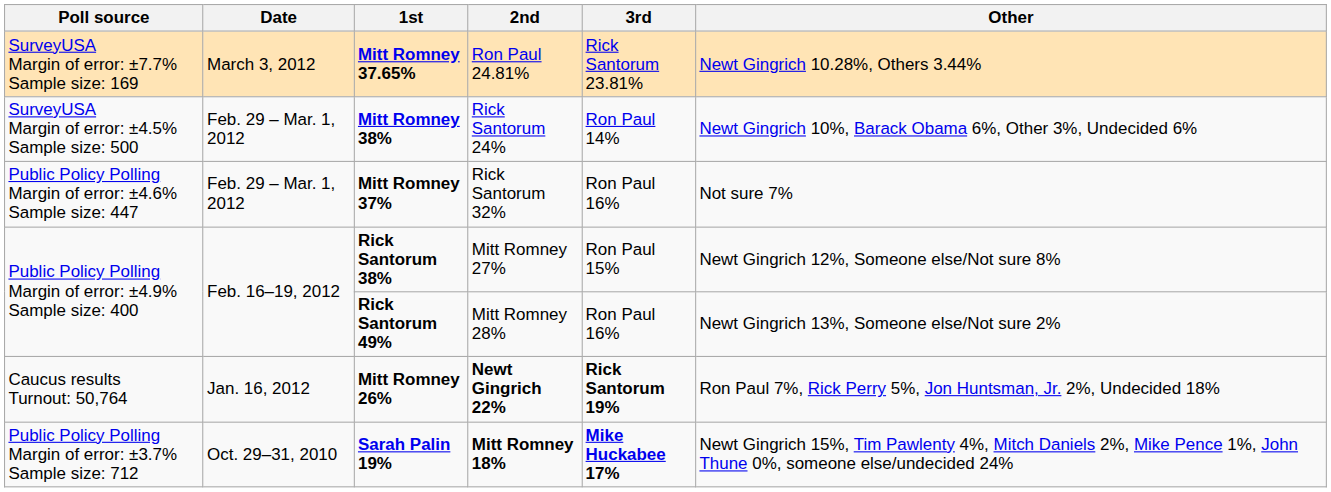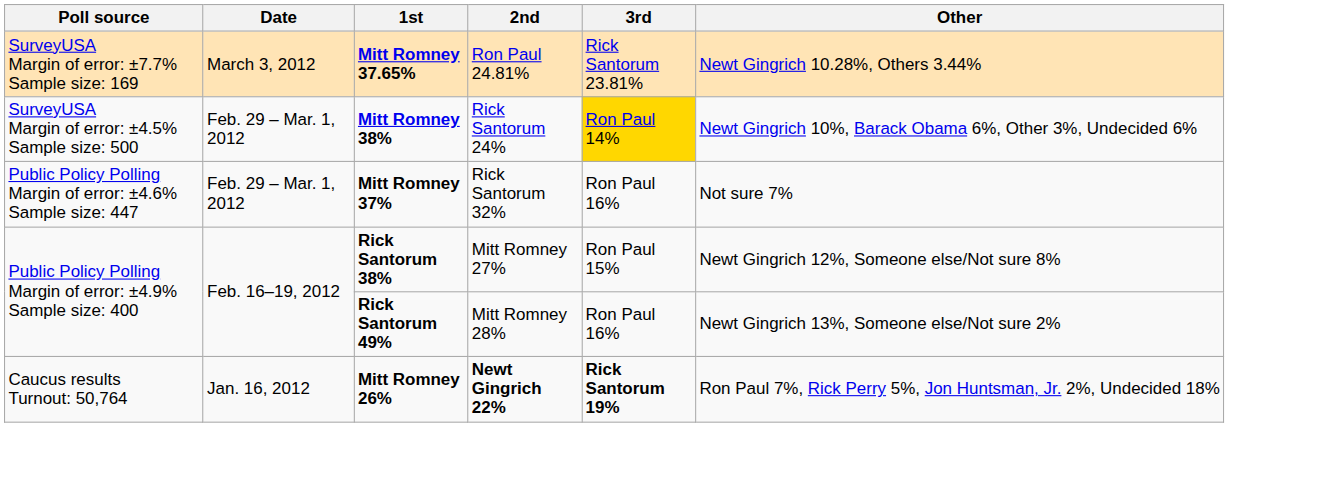(620, 128) no background -> (620, 128) gold background
- row: (404, 454)
